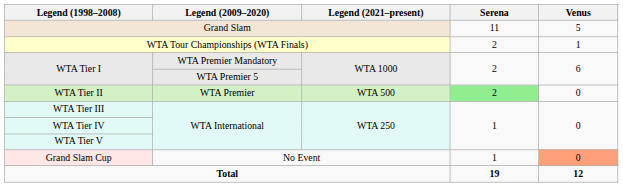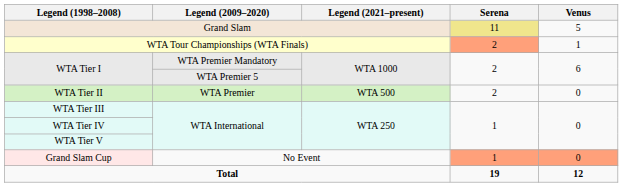(494, 28) no background -> (494, 28) khaki background
(494, 44) no background -> (494, 44) lightsalmon background
(494, 92) lightgreen background -> (494, 92) no background
(494, 157) no background -> (494, 157) lightsalmon background
